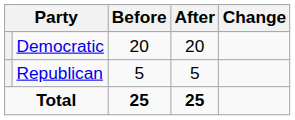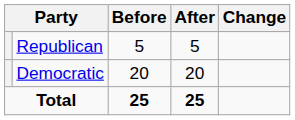rows swapped: (60, 45) <-> (60, 73)
